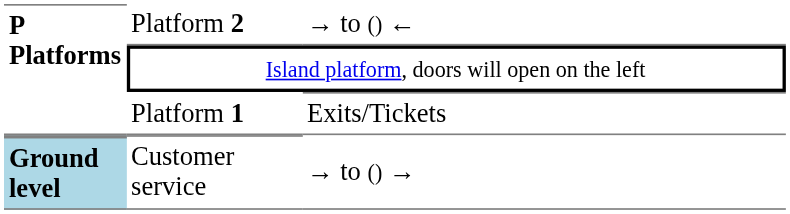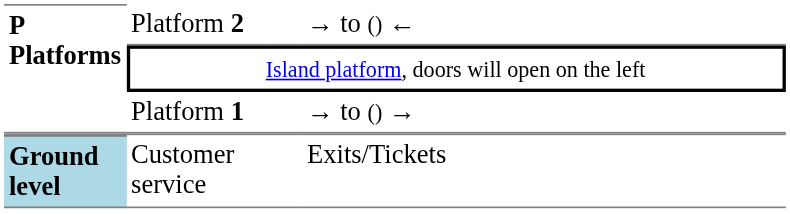(377, 113) Exits/Tickets -> (361, 111) → to () →
(361, 171) → to () → -> (377, 154) Exits/Tickets
